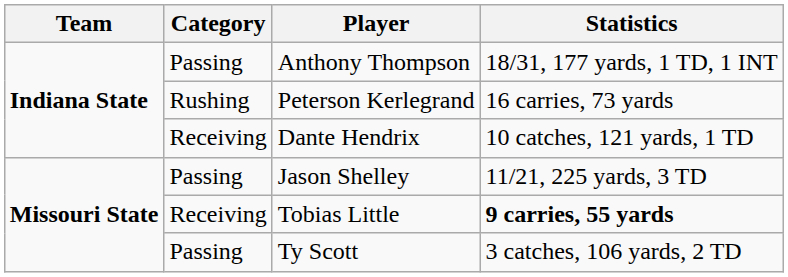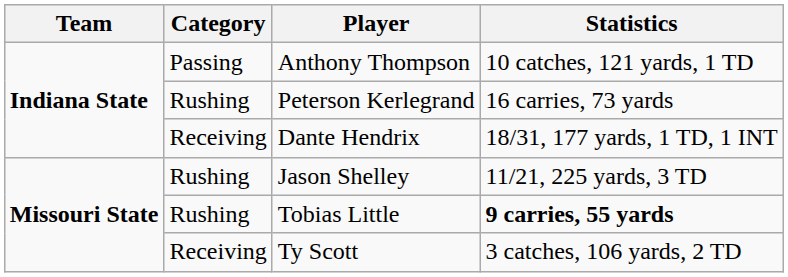(632, 61) 18/31, 177 yards, 1 TD, 1 INT -> (620, 61) 10 catches, 121 yards, 1 TD
(620, 137) 10 catches, 121 yards, 1 TD -> (632, 137) 18/31, 177 yards, 1 TD, 1 INT
(206, 175) Passing -> (210, 175) Rushing
(218, 213) Receiving -> (210, 213) Rushing
(206, 251) Passing -> (218, 251) Receiving
